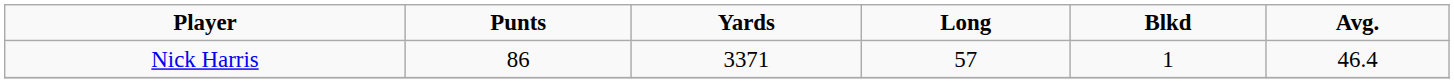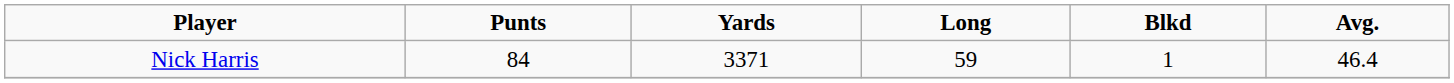(518, 58) 86 -> (518, 58) 84
(966, 58) 57 -> (966, 58) 59
